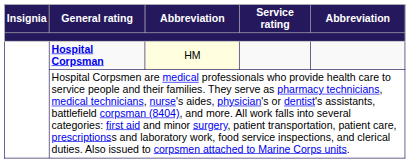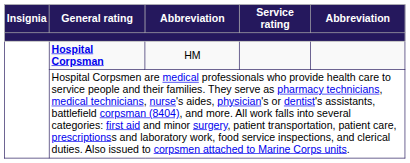(192, 55) lightyellow background -> (192, 55) no background
